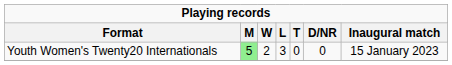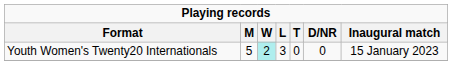(249, 51) lightgreen background -> (249, 51) no background
(267, 51) no background -> (267, 51) paleturquoise background
